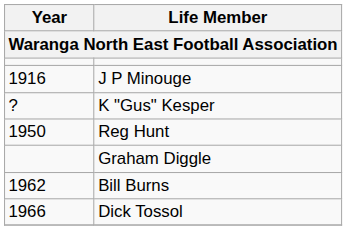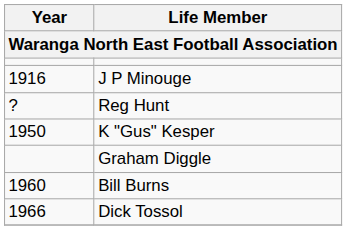(156, 105) K "Gus" Kesper -> (134, 105) Reg Hunt
(134, 132) Reg Hunt -> (156, 132) K "Gus" Kesper
(27, 185) 1962 -> (27, 185) 1960
